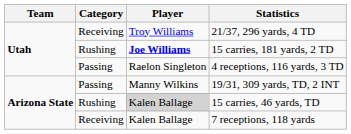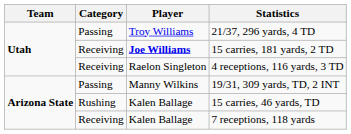(101, 31) Receiving -> (95, 31) Passing
(97, 49) Rushing -> (101, 49) Receiving
(95, 66) Passing -> (101, 66) Receiving
(161, 102) lightgrey background -> (161, 102) no background
